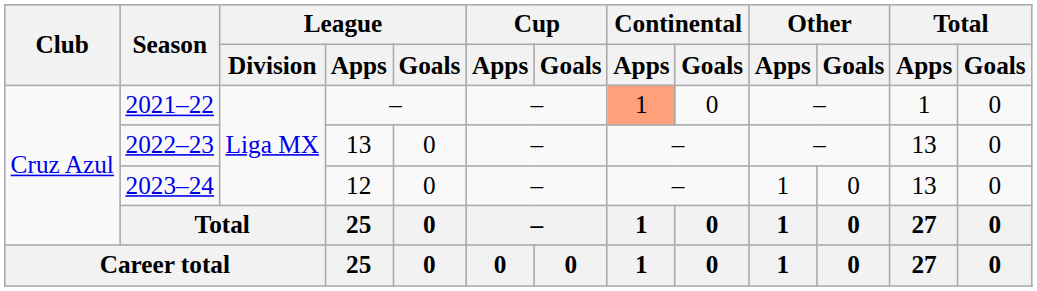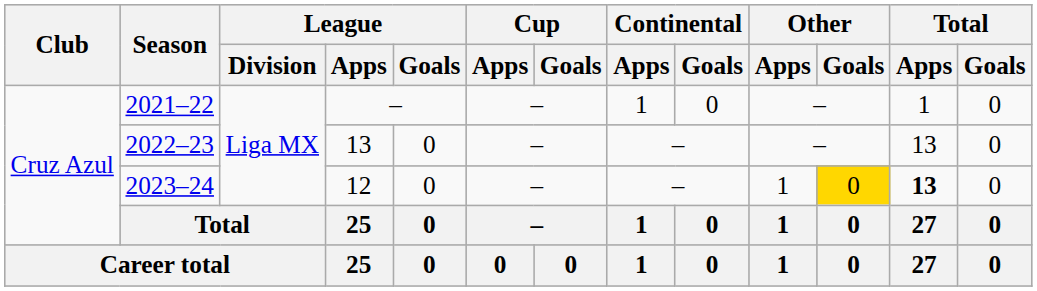(641, 104) lightsalmon background -> (641, 104) no background
(853, 184) no background -> (853, 184) gold background
(924, 184) normal -> (924, 184) bold
